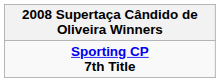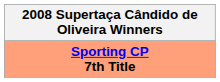(110, 59) no background -> (110, 59) lightsalmon background
